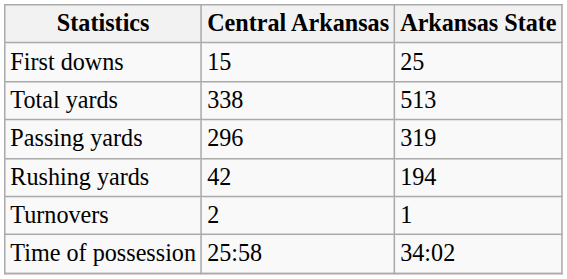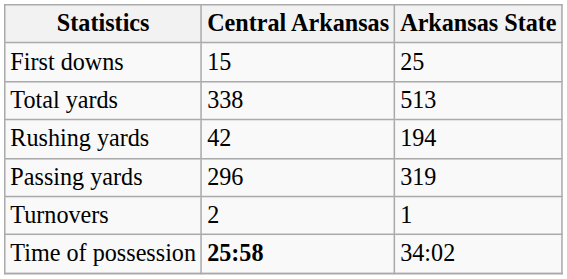rows swapped: (80, 176) <-> (76, 138)
(235, 253) normal -> (235, 253) bold
